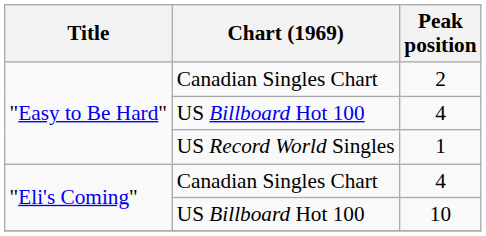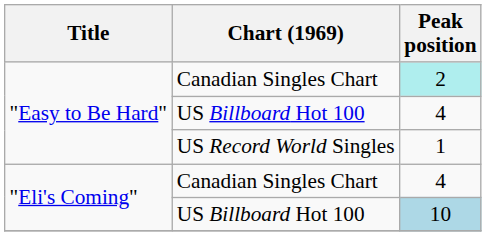(440, 79) no background -> (440, 79) paleturquoise background
(440, 214) no background -> (440, 214) lightblue background
